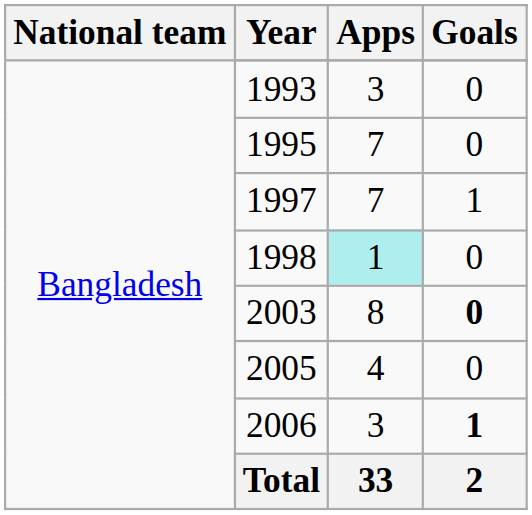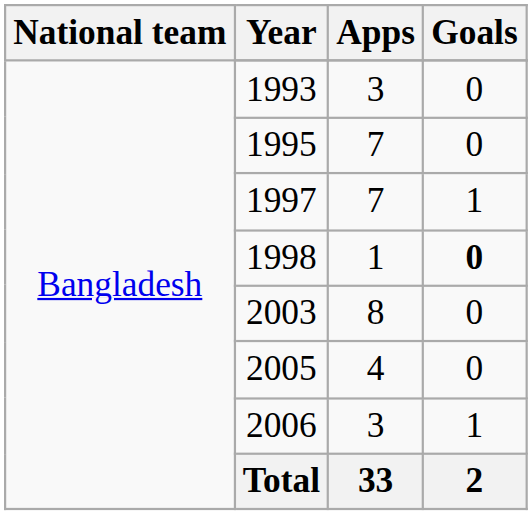(376, 256) paleturquoise background -> (376, 256) no background
(474, 256) normal -> (474, 256) bold
(474, 312) bold -> (474, 312) normal
(474, 425) bold -> (474, 425) normal
